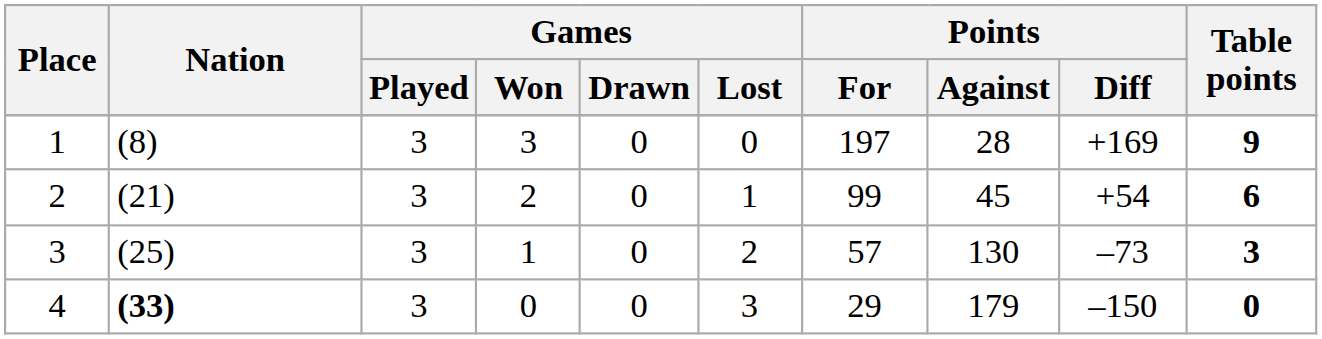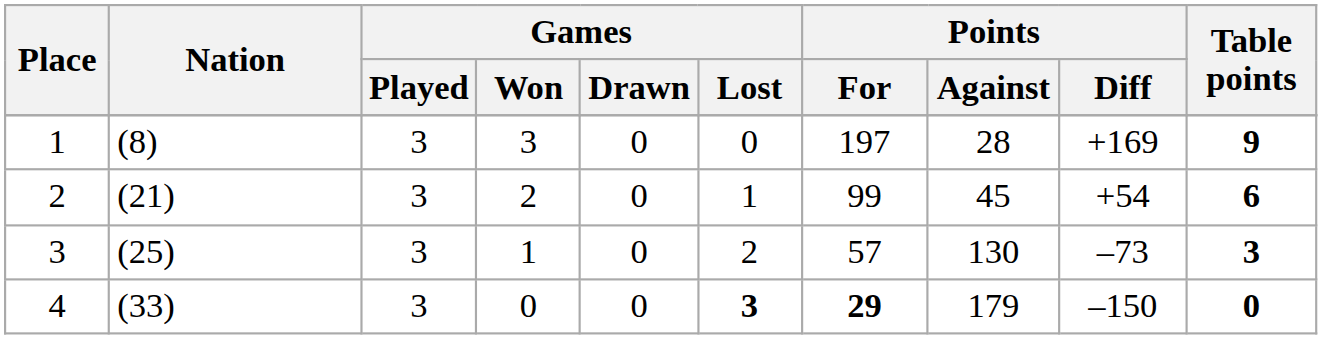(146, 305) bold -> (146, 305) normal
(750, 305) normal -> (750, 305) bold
(864, 305) normal -> (864, 305) bold
